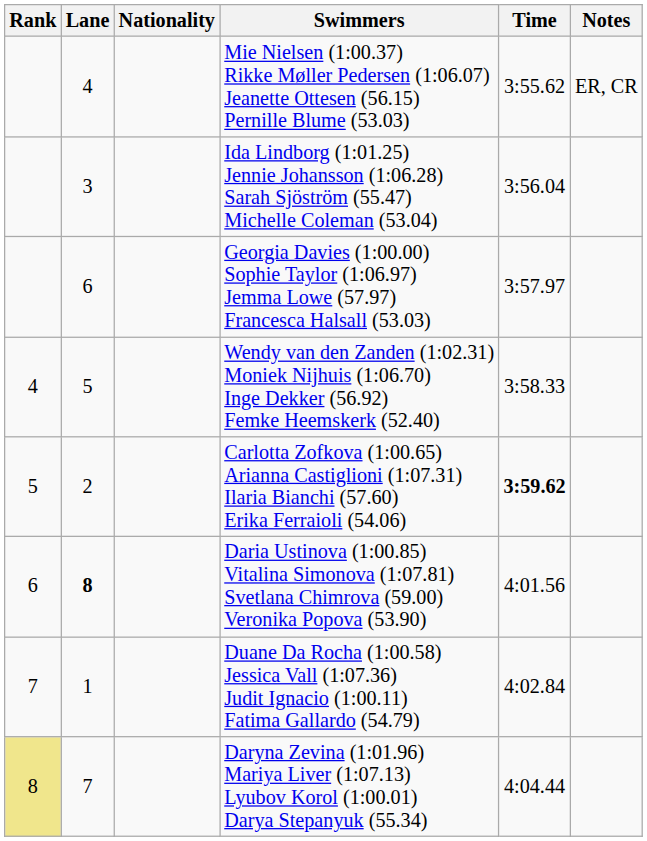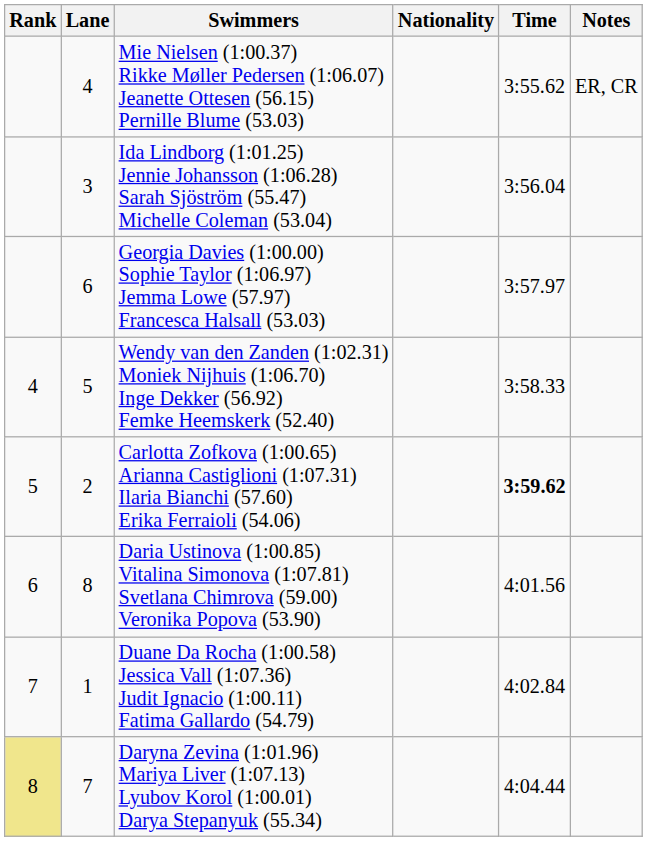columns swapped: (167, 20) <-> (359, 20)
(87, 586) bold -> (87, 586) normal
